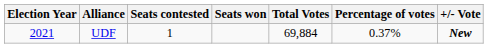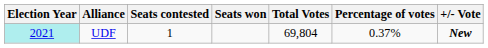(42, 33) no background -> (42, 33) paleturquoise background
(301, 33) 69,884 -> (301, 33) 69,804
